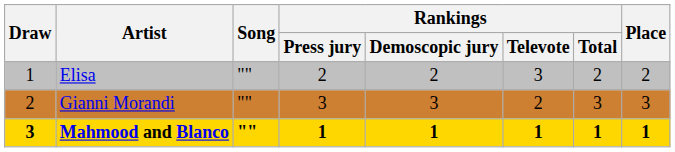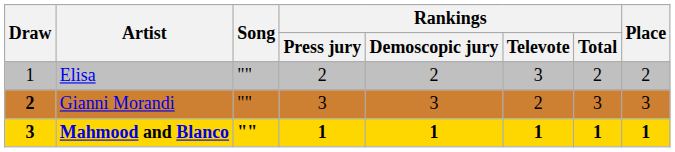(30, 103) normal -> (30, 103) bold
